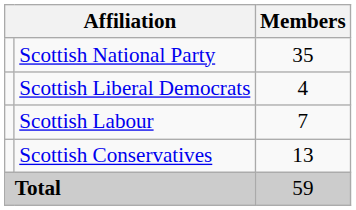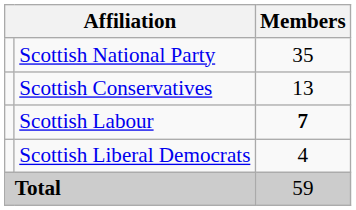rows swapped: (116, 155) <-> (135, 88)
(303, 121) normal -> (303, 121) bold
